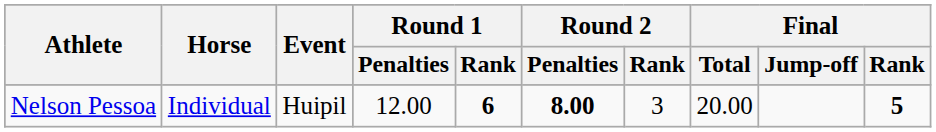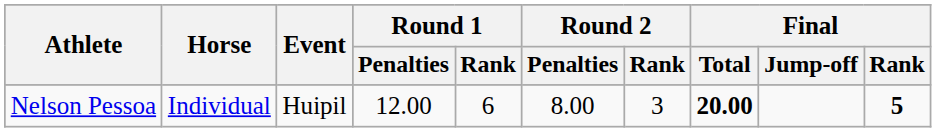(488, 105) bold -> (488, 105) normal
(573, 105) bold -> (573, 105) normal
(725, 105) normal -> (725, 105) bold
